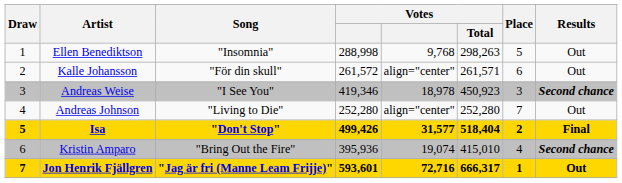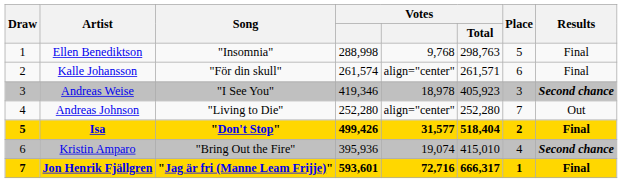(480, 52) 298,263 -> (480, 52) 298,763
(576, 52) Out -> (576, 52) Final
(358, 71) 261,572 -> (358, 71) 261,574
(576, 71) Out -> (576, 71) Final
(480, 91) 450,923 -> (480, 91) 405,923
(576, 168) Out -> (576, 168) Final
